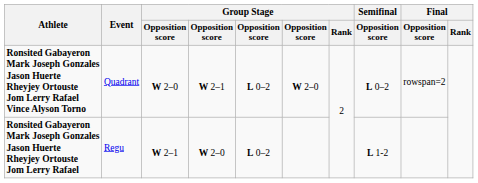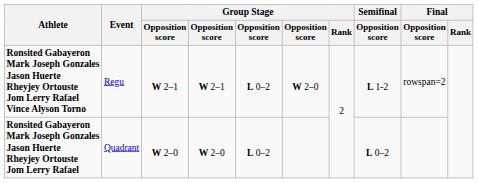(122, 81) Quadrant -> (114, 81) Regu
(165, 87) W 2–0 -> (165, 87) W 2–1
(378, 87) L 0–2 -> (378, 87) L 1-2
(114, 148) Regu -> (122, 148) Quadrant
(165, 153) W 2–1 -> (165, 153) W 2–0
(378, 153) L 1-2 -> (378, 153) L 0–2
